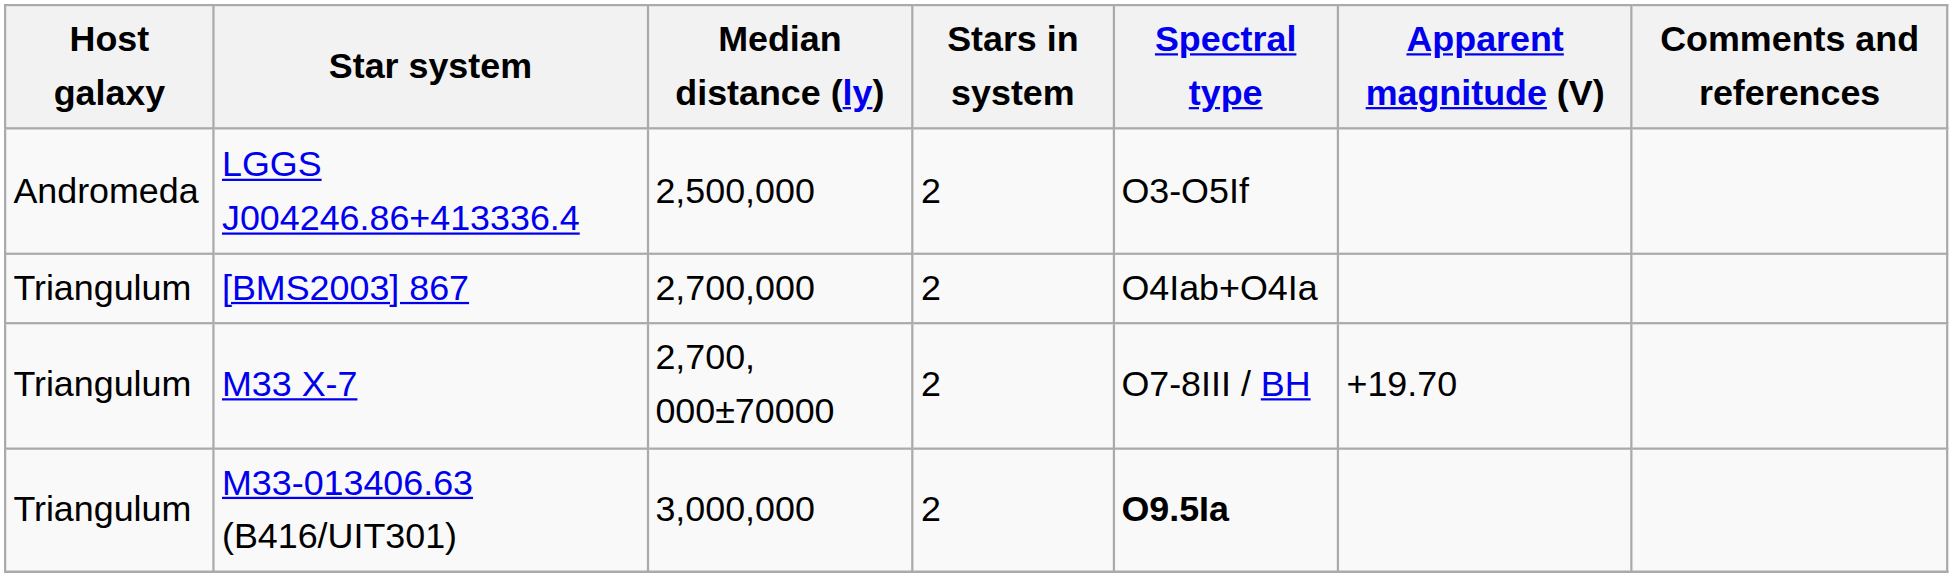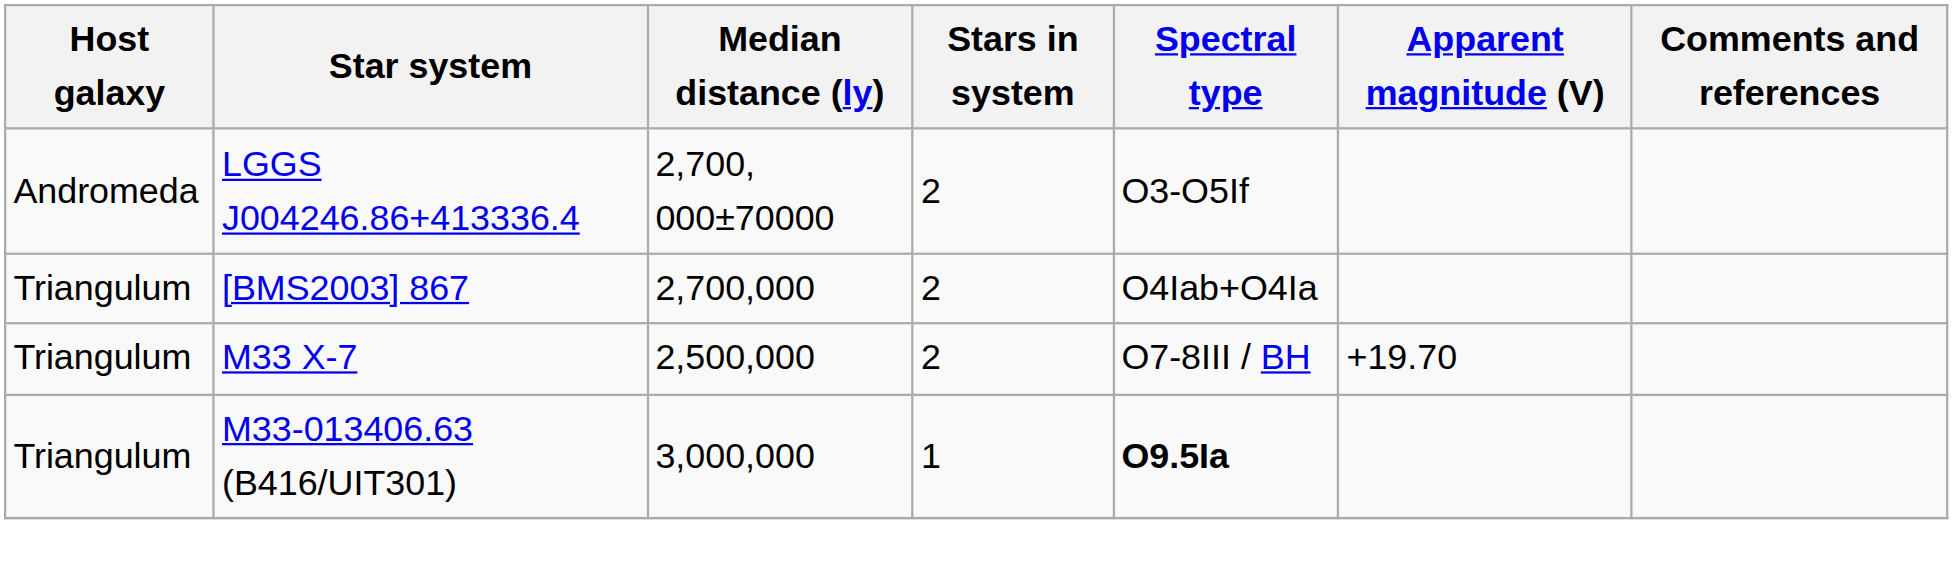(735, 190) 2,500,000 -> (745, 190) 2,700, 000±70000
(745, 384) 2,700, 000±70000 -> (735, 358) 2,500,000
(931, 508) 2 -> (931, 455) 1
